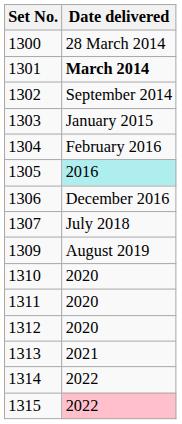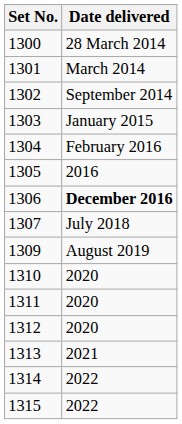(107, 69) bold -> (105, 69) normal
(82, 172) paleturquoise background -> (82, 172) no background
(118, 198) normal -> (119, 198) bold
(82, 405) pink background -> (82, 405) no background
